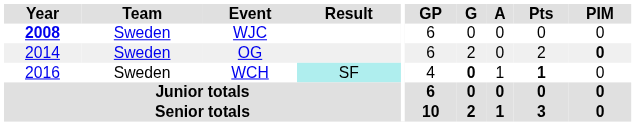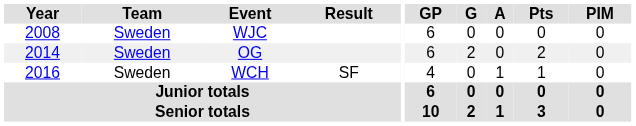(42, 33) bold -> (42, 33) normal
(600, 53) bold -> (600, 53) normal
(349, 72) paleturquoise background -> (349, 72) no background
(471, 72) bold -> (471, 72) normal
(541, 72) bold -> (541, 72) normal
